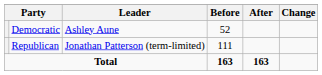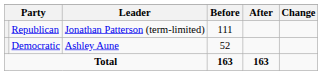rows swapped: (35, 45) <-> (36, 29)
